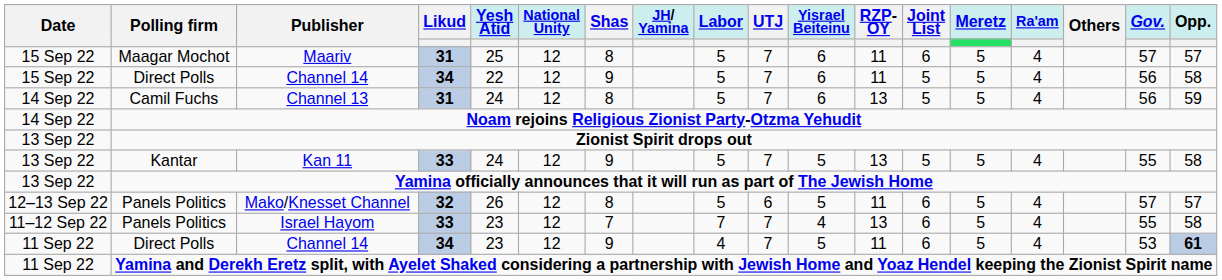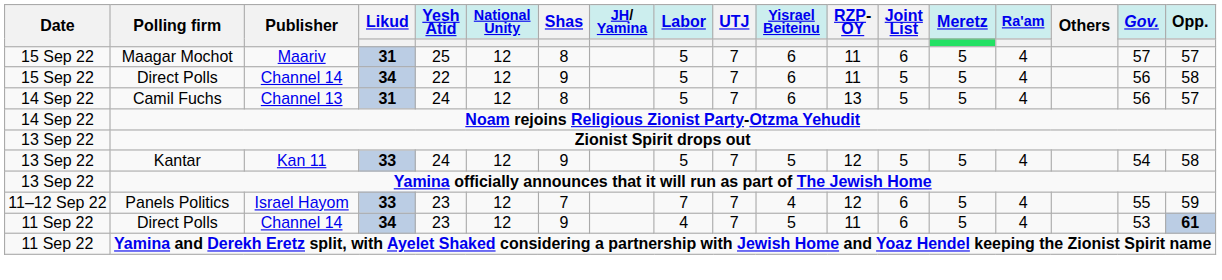(1193, 99) 59 -> (1190, 99) 57
(878, 161) 13 -> (853, 161) 12
(1148, 161) 55 -> (1142, 161) 54
- row: (58, 203)
(878, 223) 13 -> (853, 203) 12
(1193, 223) 58 -> (1190, 203) 59
